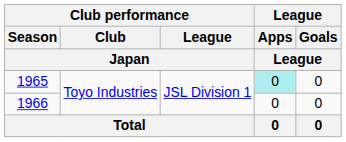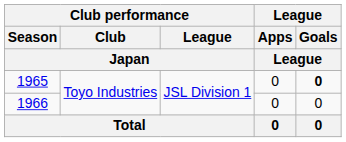(275, 81) paleturquoise background -> (275, 81) no background
(318, 81) normal -> (318, 81) bold
